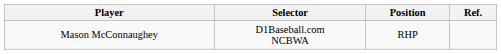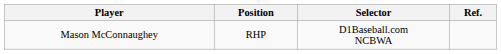columns swapped: (408, 12) <-> (290, 12)
